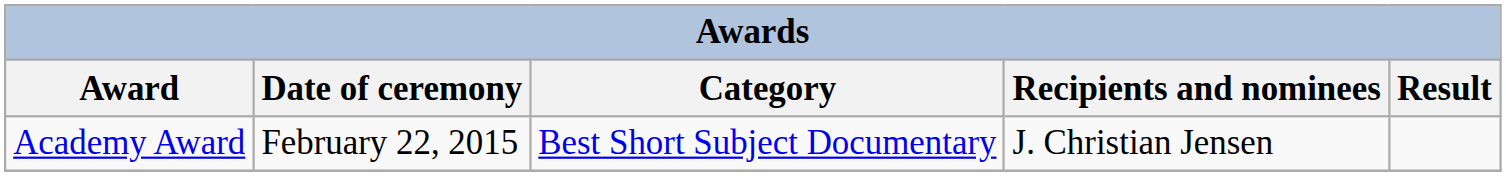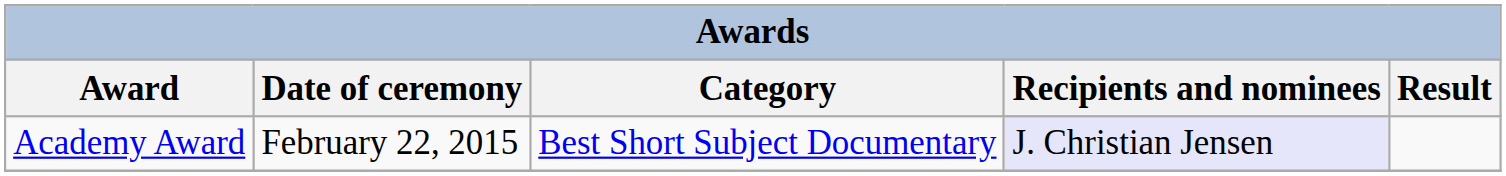(1143, 142) no background -> (1143, 142) lavender background
